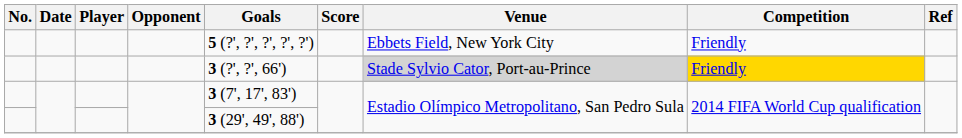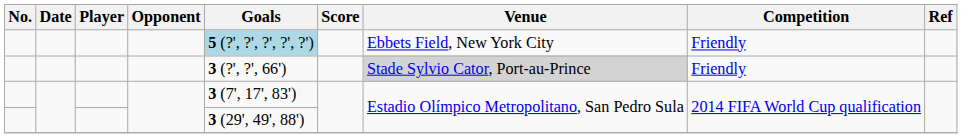(261, 42) no background -> (261, 42) lightblue background
(719, 68) gold background -> (719, 68) no background
